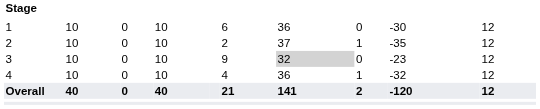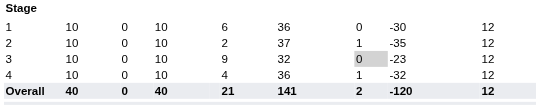(284, 59) lightgrey background -> (284, 59) no background
(359, 59) no background -> (359, 59) lightgrey background
